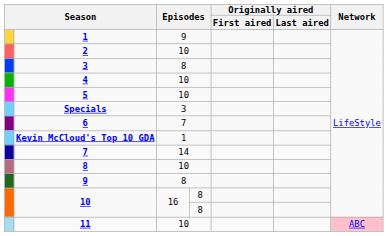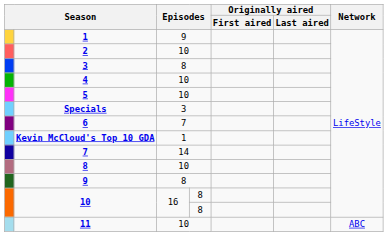(357, 224) pink background -> (357, 224) no background
